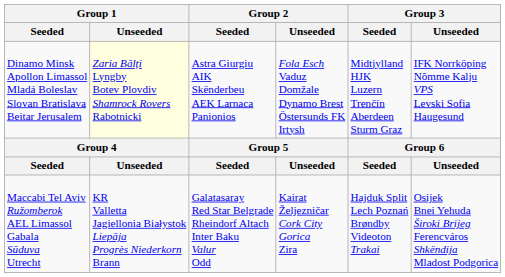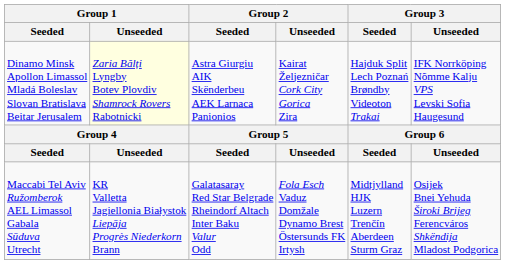(312, 96) Fola Esch Vaduz Domžale Dynamo Brest Östersunds FK Irtysh -> (304, 89) Kairat Željezničar Cork City Gorica Zira
(377, 96) Midtjylland HJK Luzern Trenčín Aberdeen Sturm Graz -> (379, 89) Hajduk Split Lech Poznań Brøndby Videoton Trakai
(304, 223) Kairat Željezničar Cork City Gorica Zira -> (312, 216) Fola Esch Vaduz Domžale Dynamo Brest Östersunds FK Irtysh
(379, 223) Hajduk Split Lech Poznań Brøndby Videoton Trakai -> (377, 216) Midtjylland HJK Luzern Trenčín Aberdeen Sturm Graz
